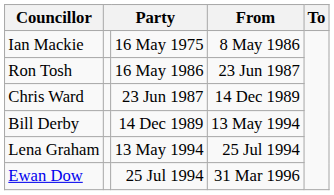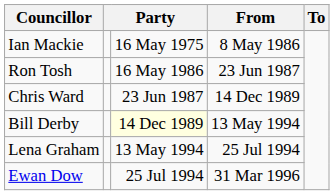(161, 123) no background -> (161, 123) lightyellow background
